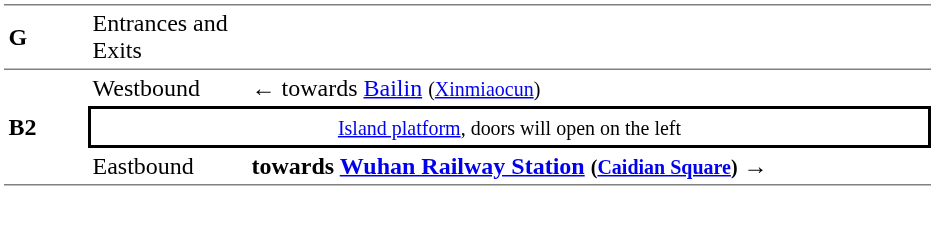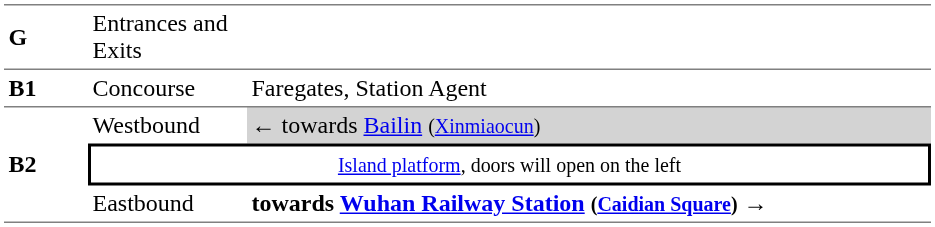+ row: (144, 87)
(396, 87) no background -> (396, 125) lightgrey background
